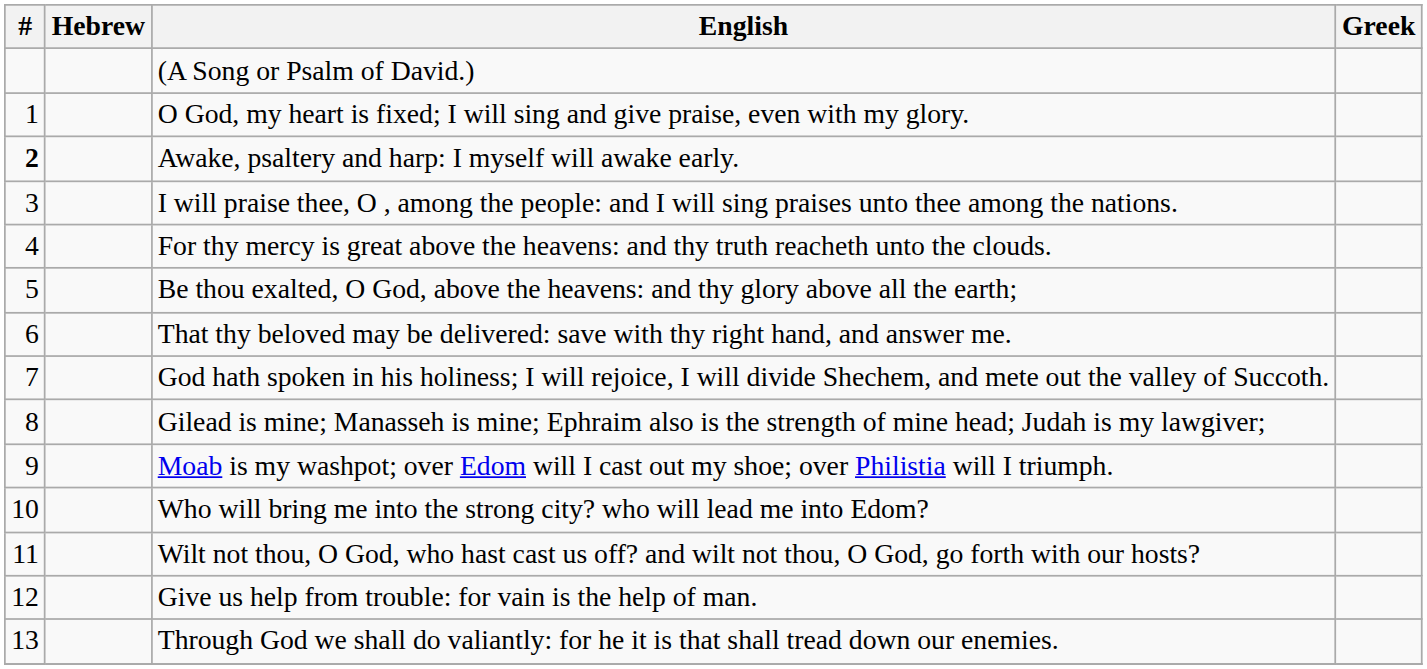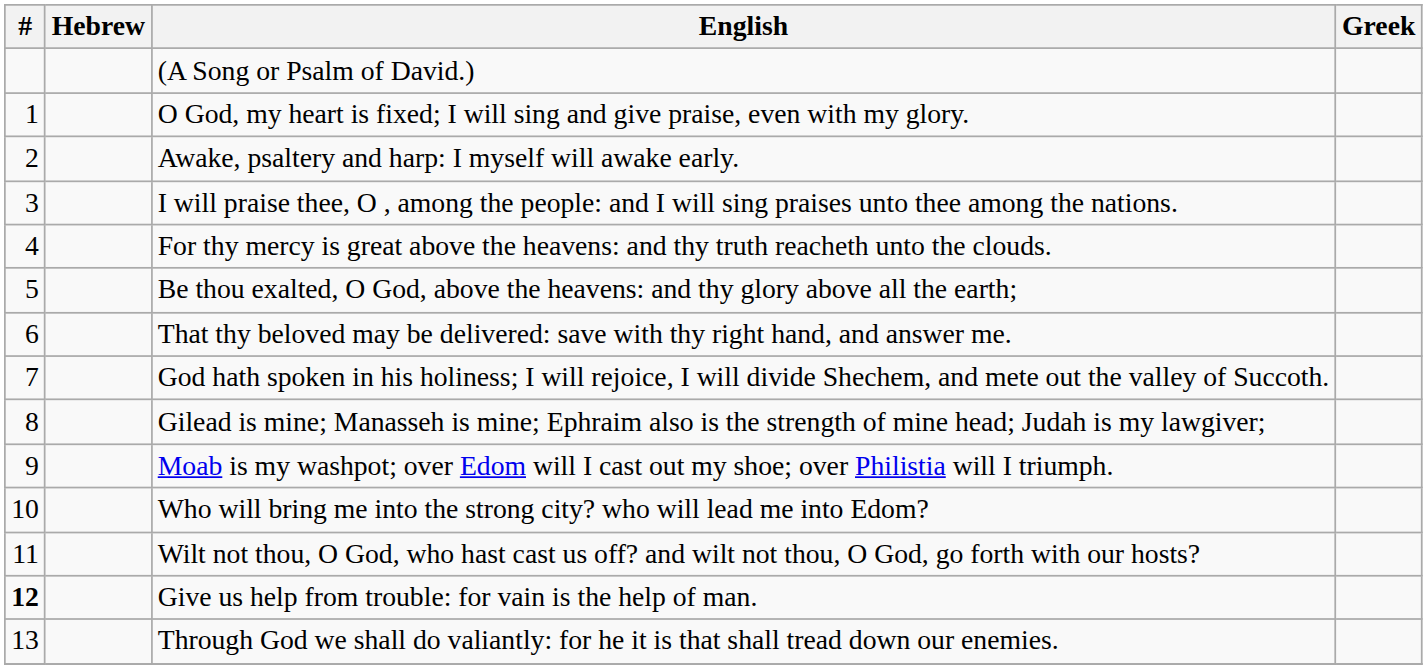(32, 158) bold -> (32, 158) normal
(25, 597) normal -> (25, 597) bold
